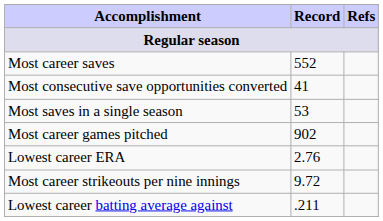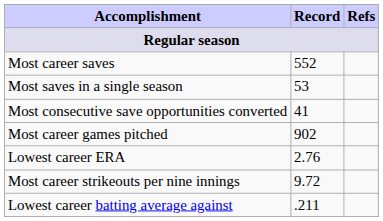rows swapped: (95, 110) <-> (148, 87)
